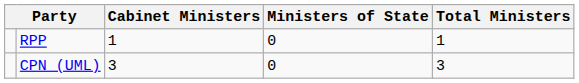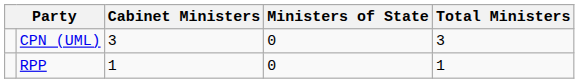rows swapped: (60, 65) <-> (33, 41)
